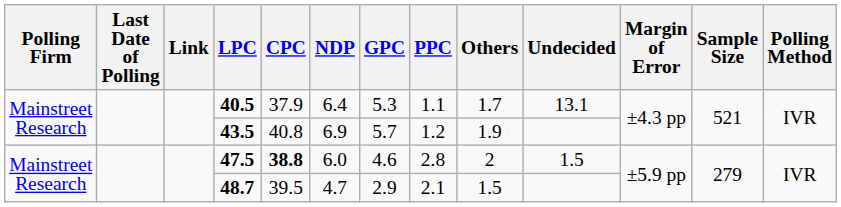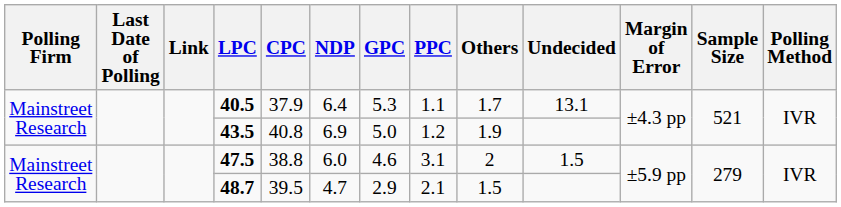(384, 132) 5.7 -> (384, 132) 5.0
(286, 160) bold -> (286, 160) normal
(433, 160) 2.8 -> (433, 160) 3.1
